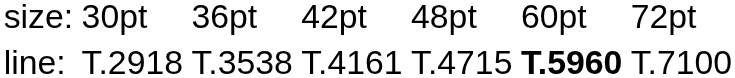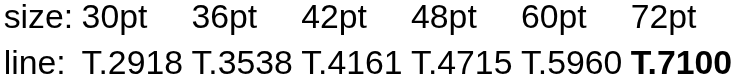(572, 63) bold -> (572, 63) normal
(681, 63) normal -> (681, 63) bold
